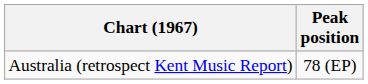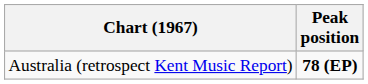(330, 65) normal -> (330, 65) bold
